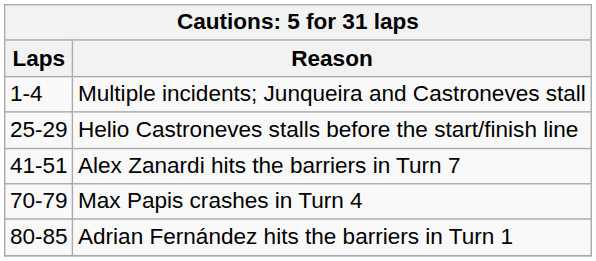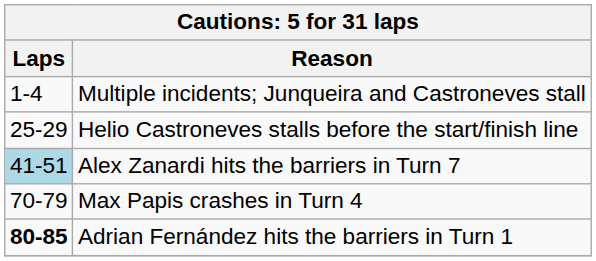(39, 165) no background -> (39, 165) lightblue background
(39, 237) normal -> (39, 237) bold
